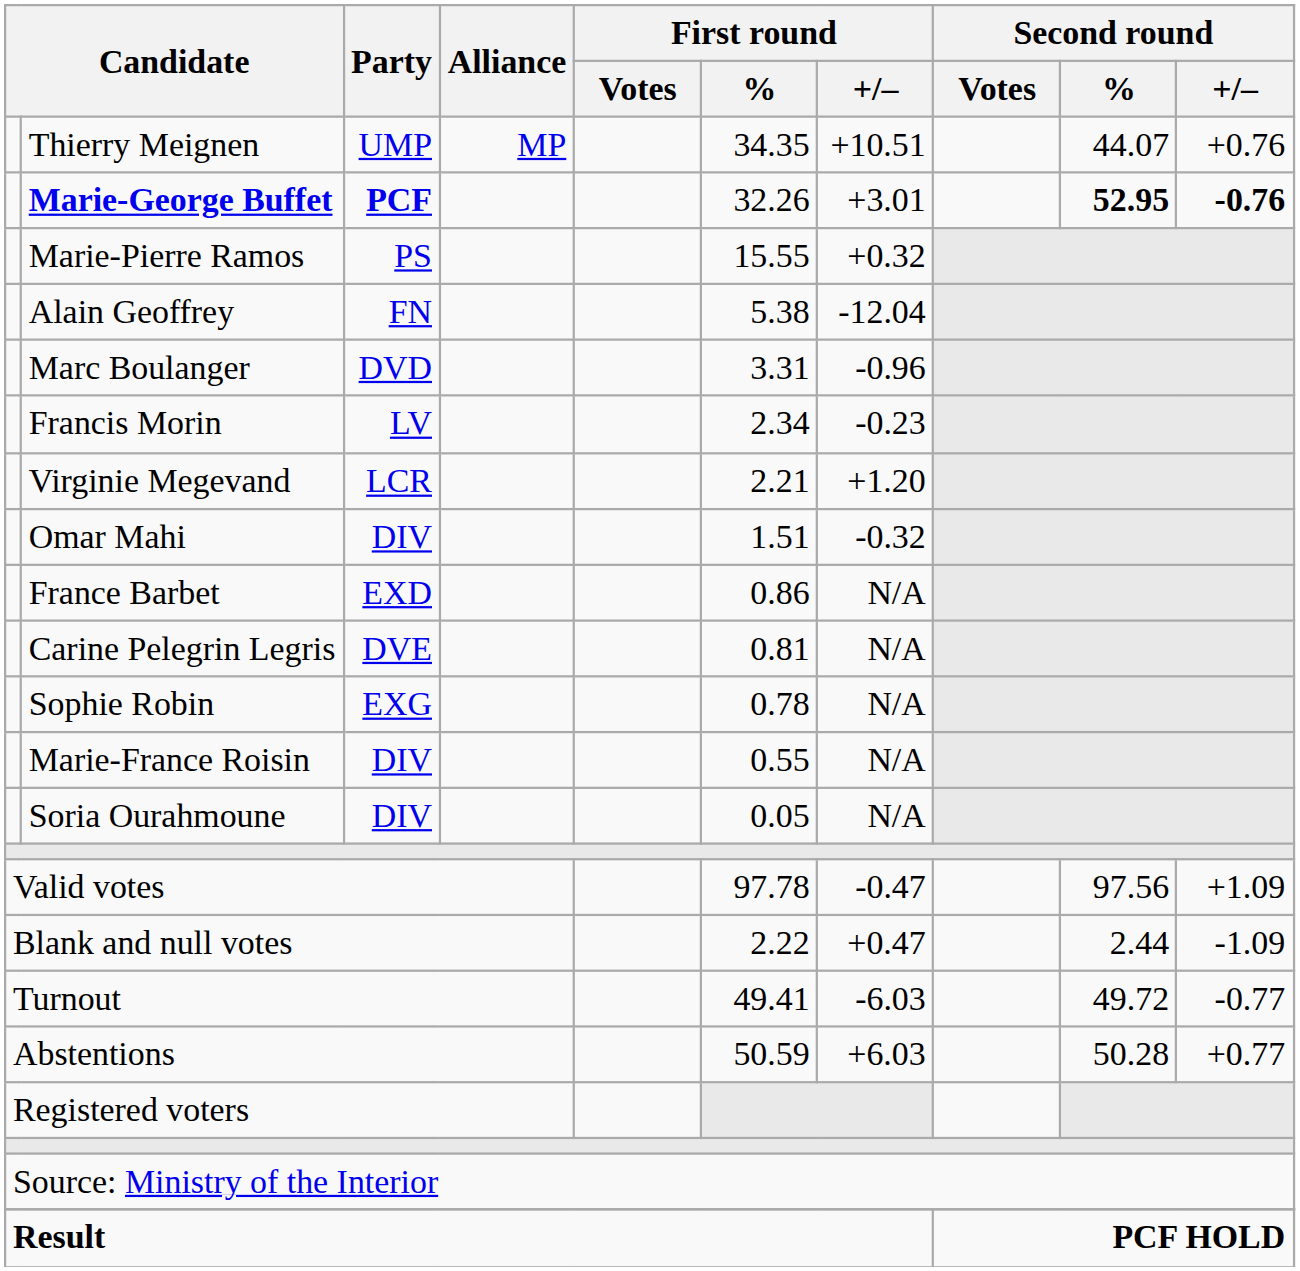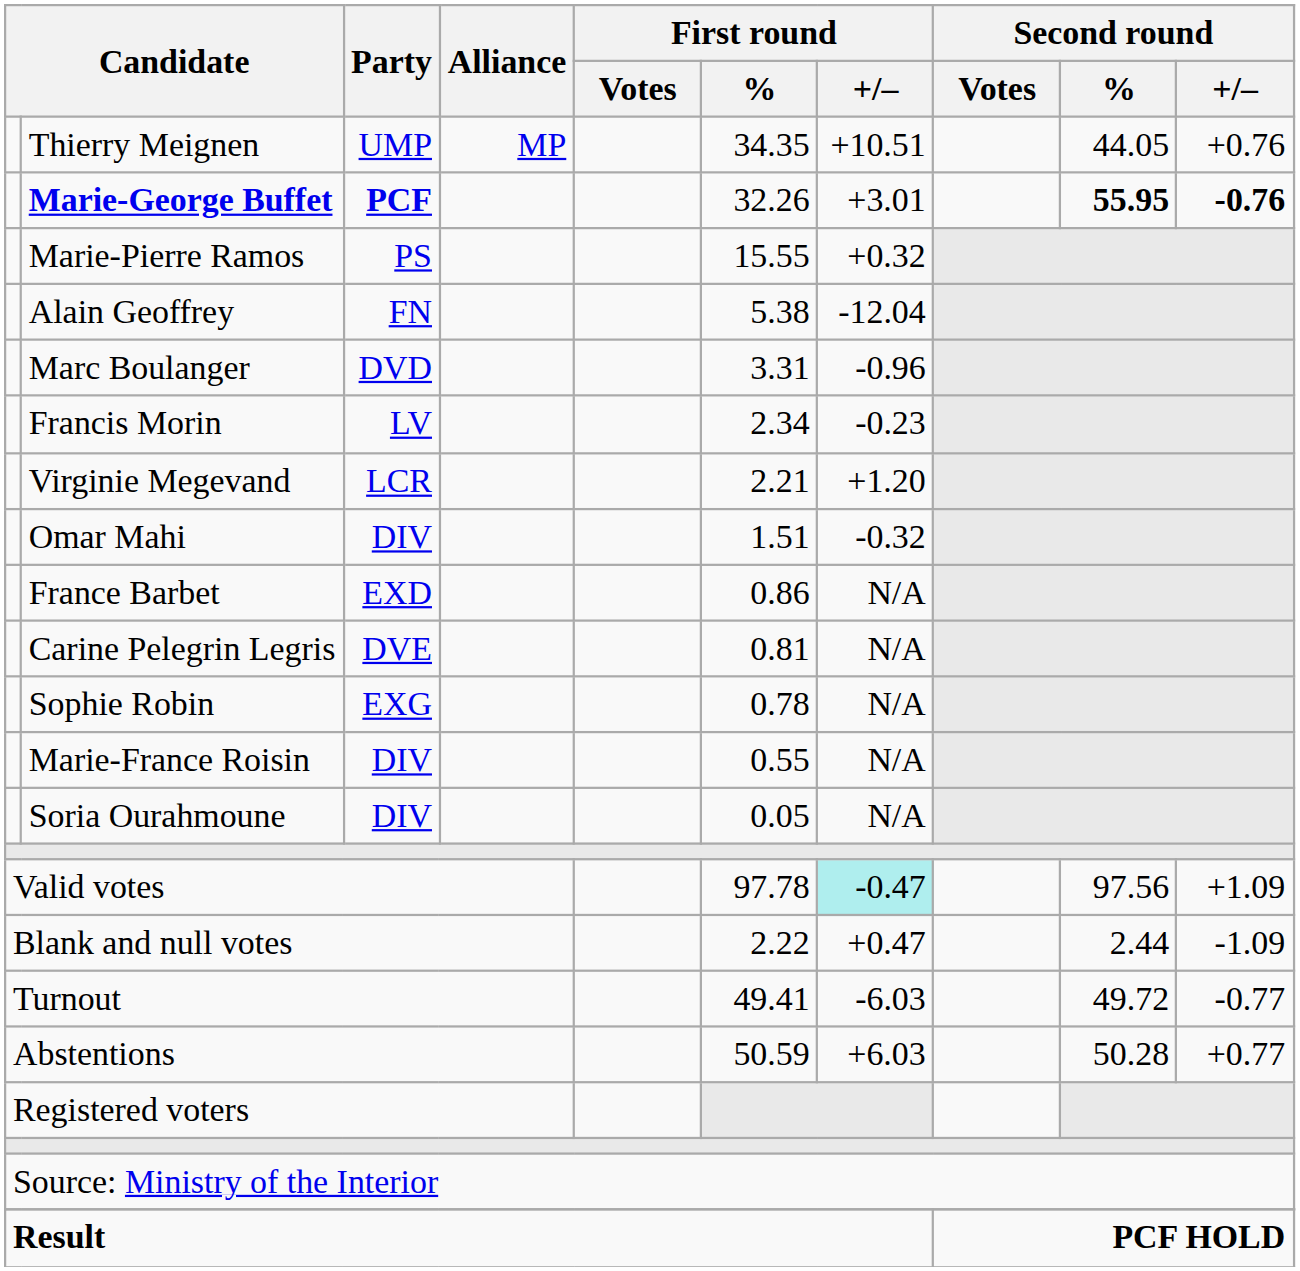(1131, 144) 44.07 -> (1131, 144) 44.05
(1131, 200) 52.95 -> (1131, 200) 55.95
(890, 886) no background -> (890, 886) paleturquoise background
